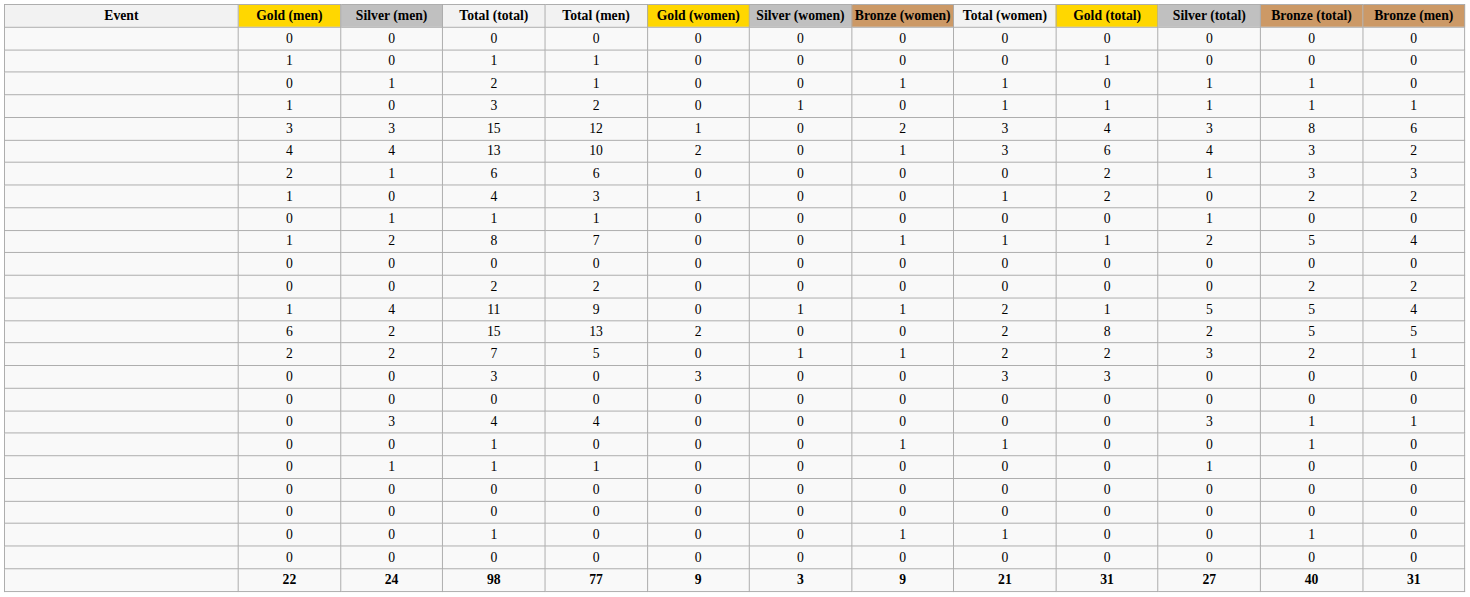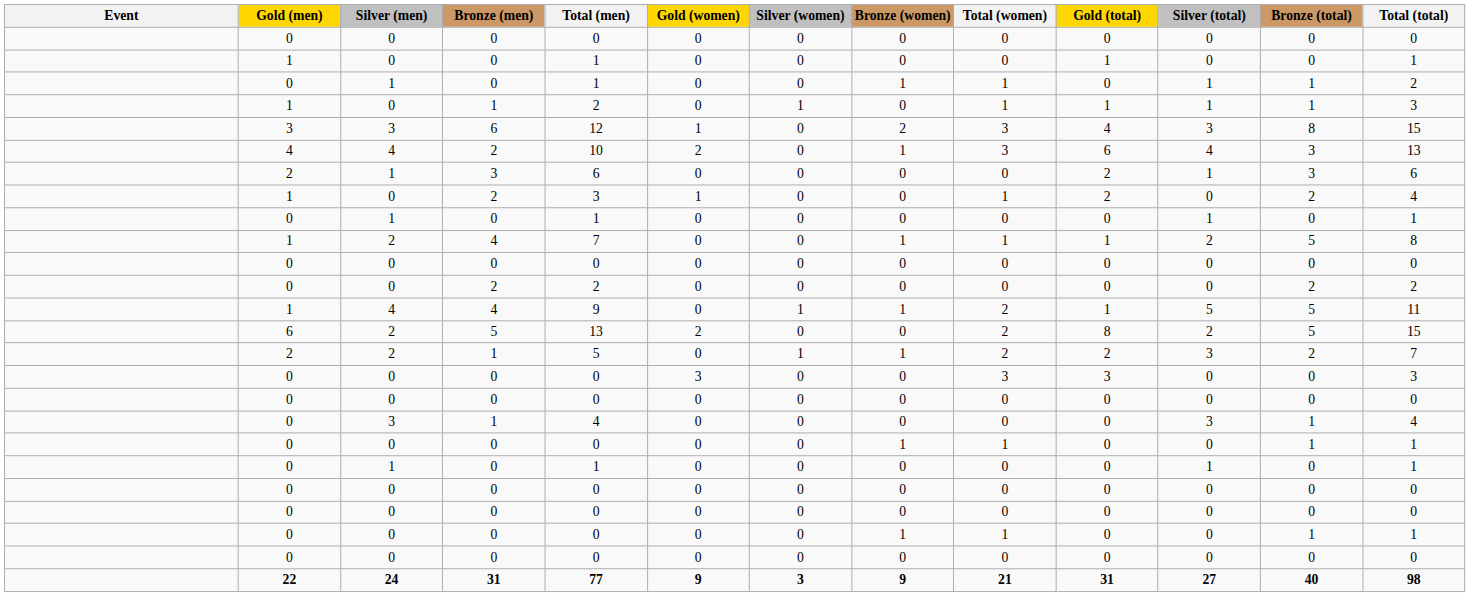columns swapped: (1414, 16) <-> (494, 16)
